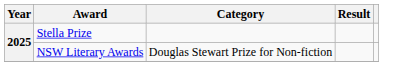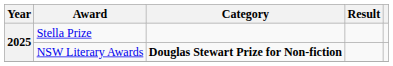(241, 52) normal -> (245, 52) bold
